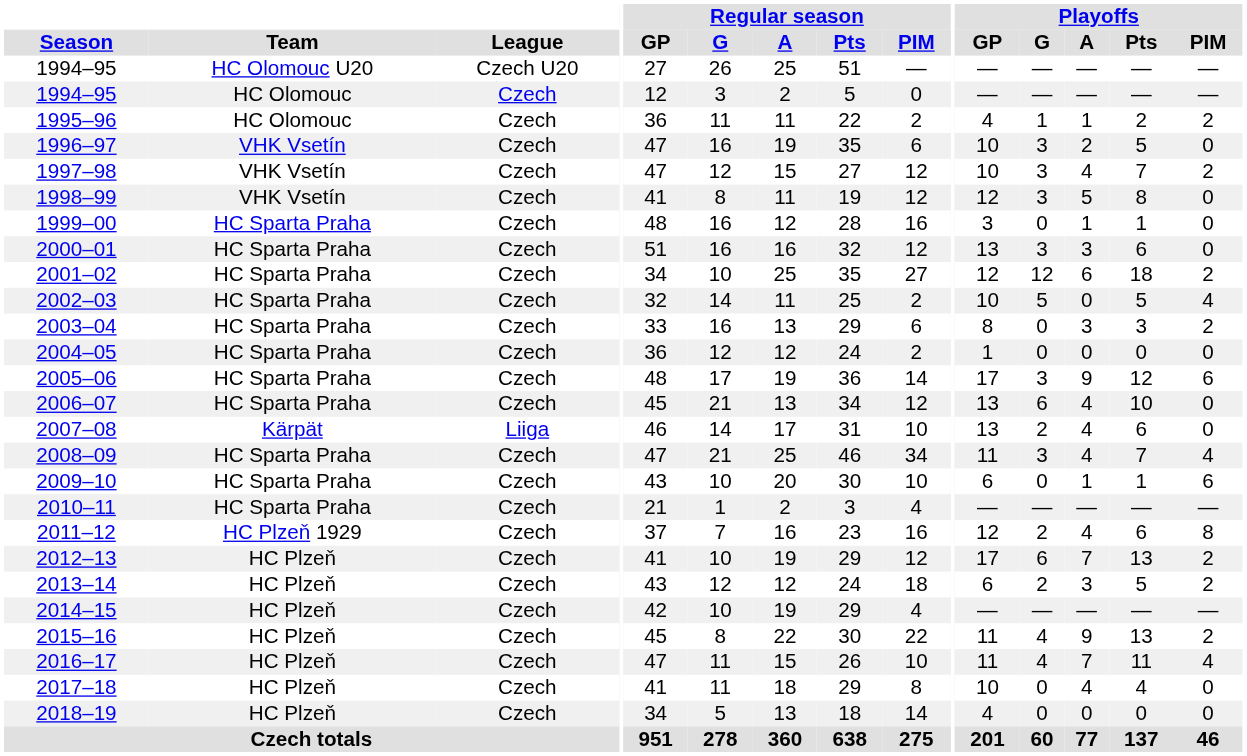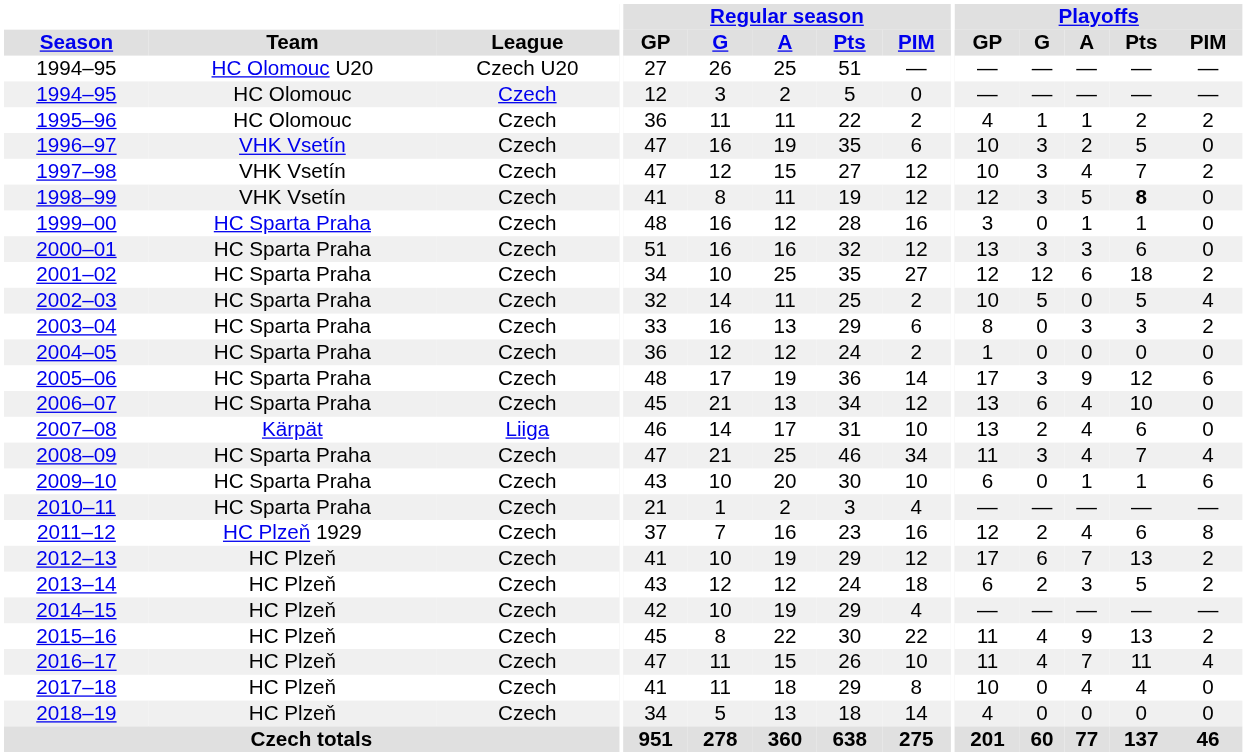(1141, 197) normal -> (1141, 197) bold
